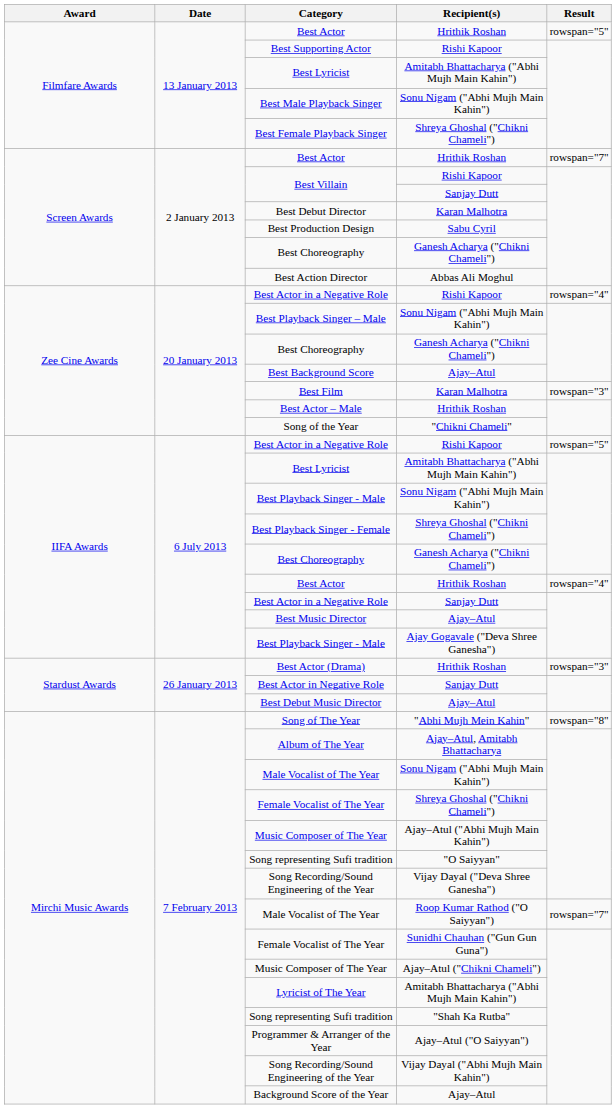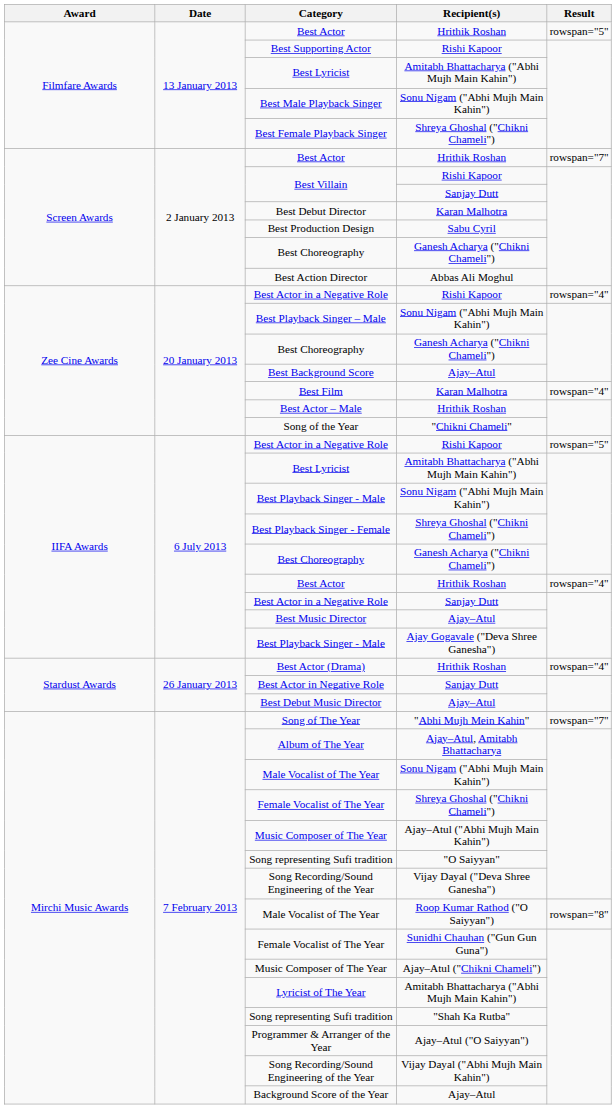(579, 390) rowspan="3" -> (579, 390) rowspan="4"
(579, 667) rowspan="3" -> (579, 667) rowspan="4"
(579, 720) rowspan="8" -> (579, 720) rowspan="7"
(579, 914) rowspan="7" -> (579, 914) rowspan="8"
